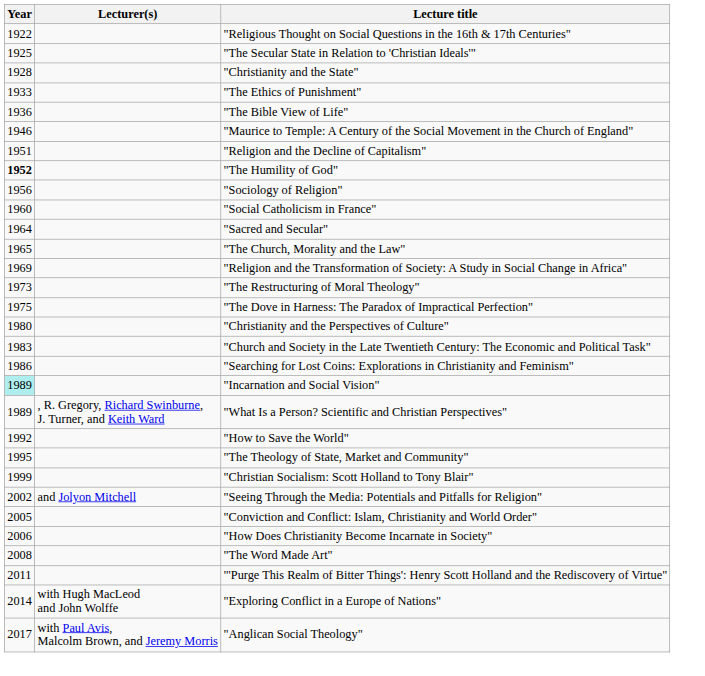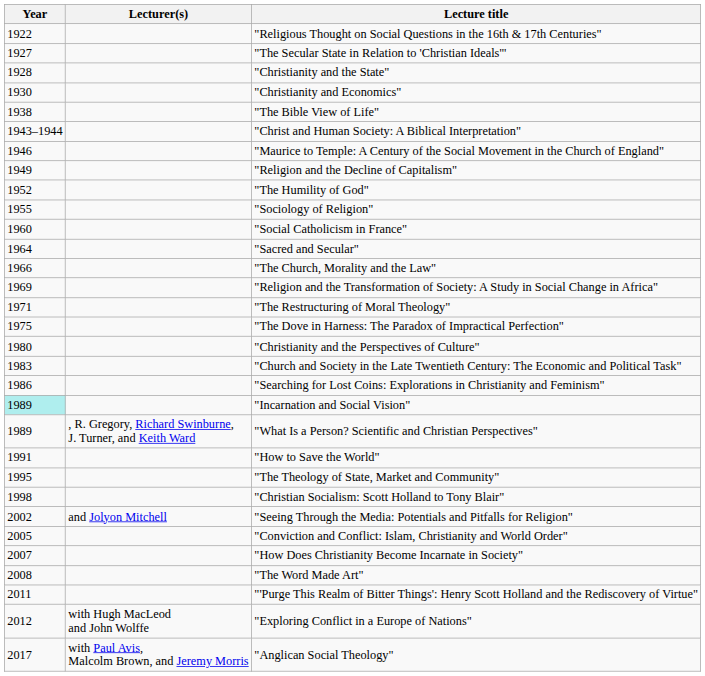(20, 53) 1925 -> (20, 53) 1927
+ row: (328, 92)
- row: (292, 92)
(20, 111) 1936 -> (20, 111) 1938
+ row: (388, 131)
(20, 151) 1951 -> (20, 170) 1949
(20, 170) bold -> (20, 190) normal
(20, 190) 1956 -> (20, 209) 1955
(20, 248) 1965 -> (20, 268) 1966
(20, 287) 1973 -> (20, 307) 1971
(20, 438) 1992 -> (20, 457) 1991
(20, 477) 1999 -> (20, 497) 1998
(20, 536) 2006 -> (20, 555) 2007
(20, 601) 2014 -> (20, 621) 2012
